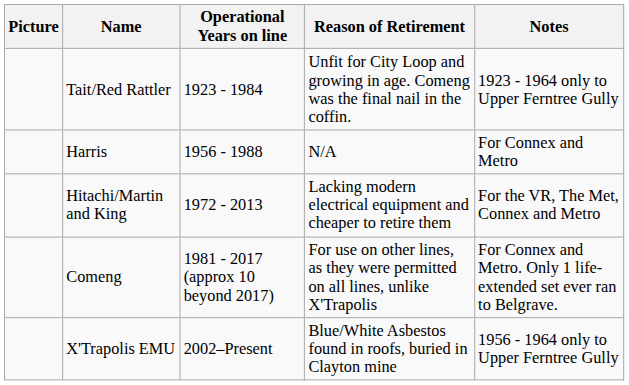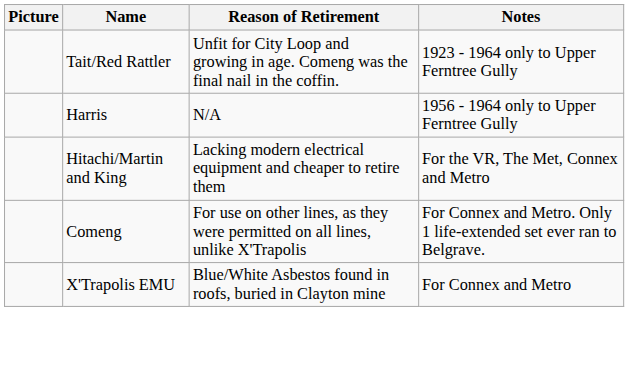- column: (242, 26)
(531, 151) For Connex and Metro -> (509, 115) 1956 - 1964 only to Upper Ferntree Gully
(548, 348) 1956 - 1964 only to Upper Ferntree Gully -> (497, 284) For Connex and Metro
